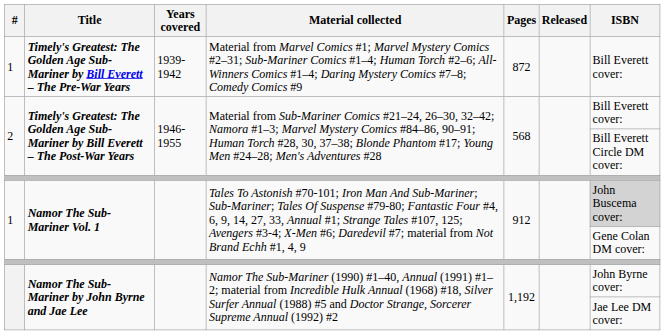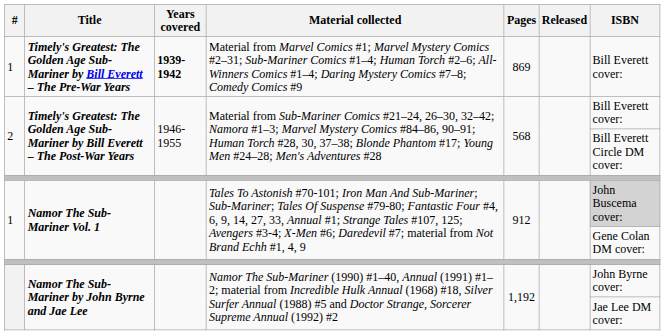(171, 66) normal -> (171, 66) bold
(522, 66) 872 -> (522, 66) 869
